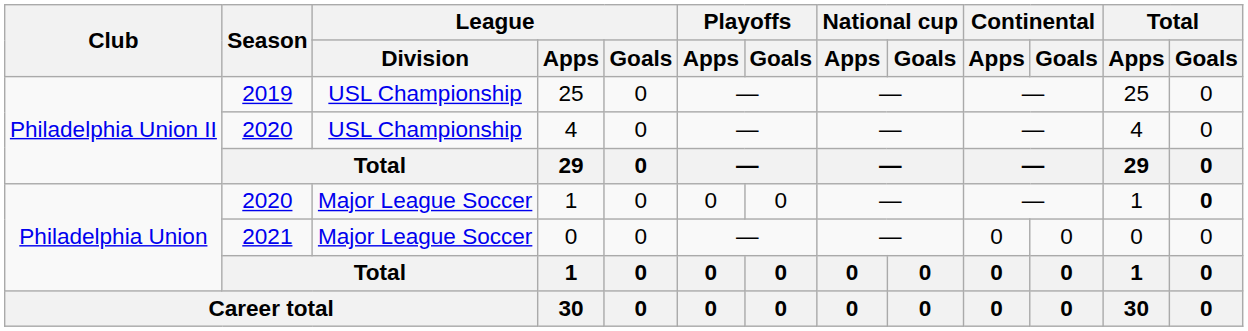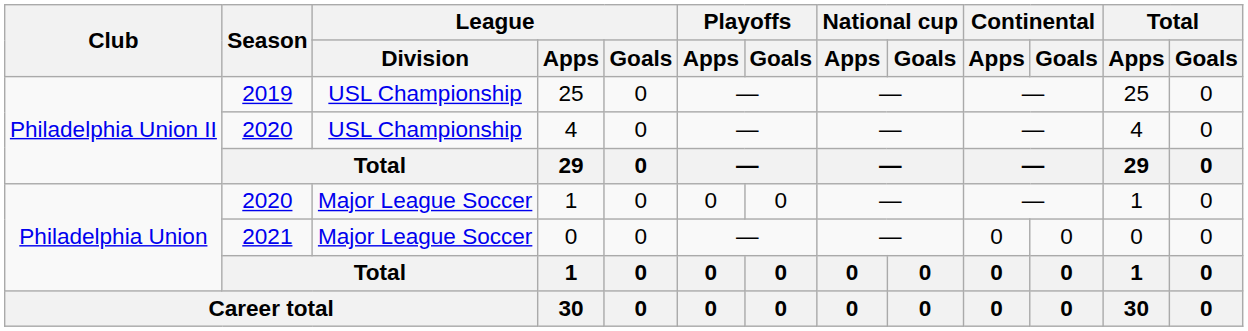(1206, 201) bold -> (1206, 201) normal
